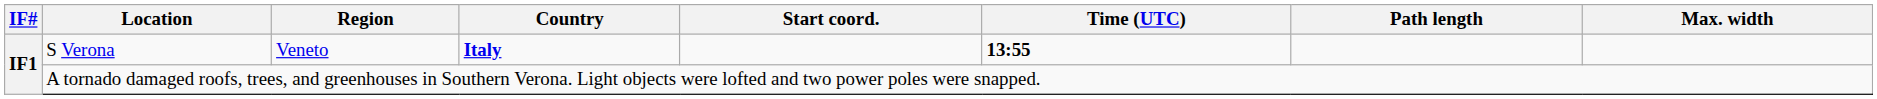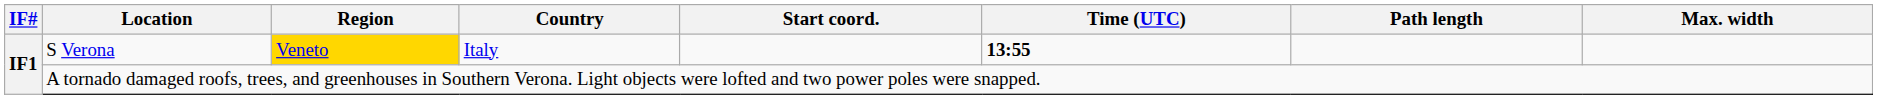(302, 49) no background -> (302, 49) gold background
(483, 49) bold -> (481, 49) normal
